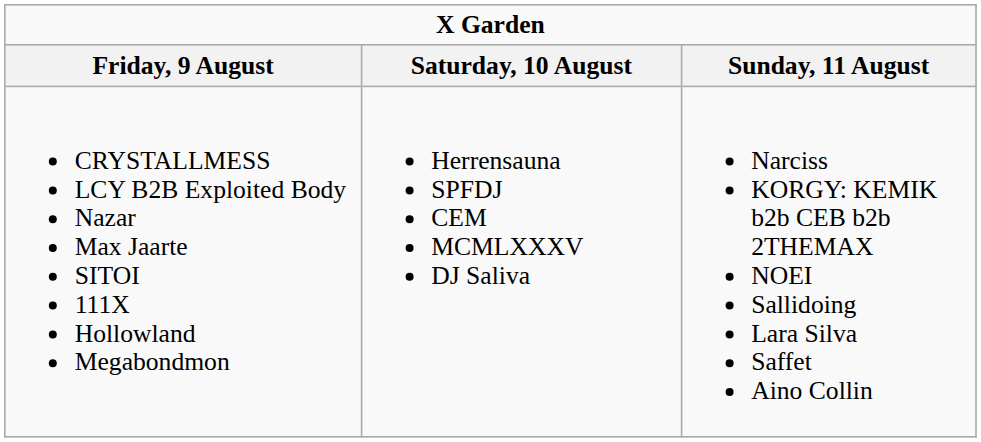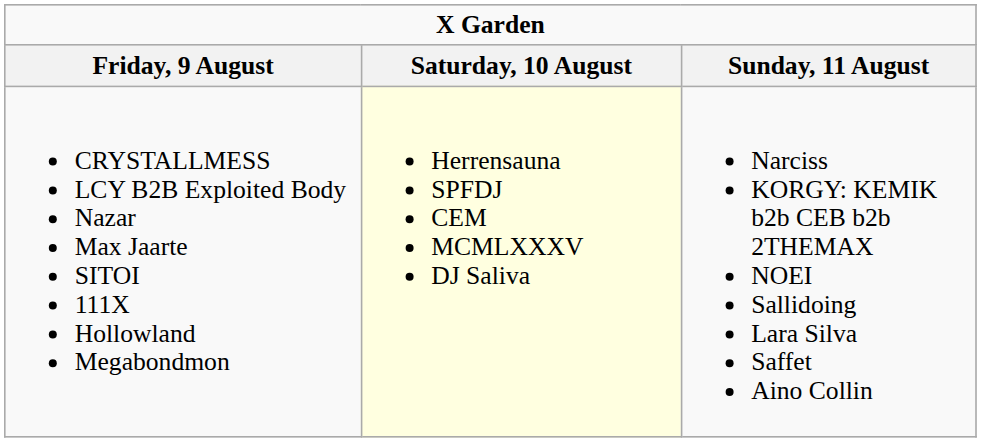(521, 218) no background -> (521, 218) lightyellow background
